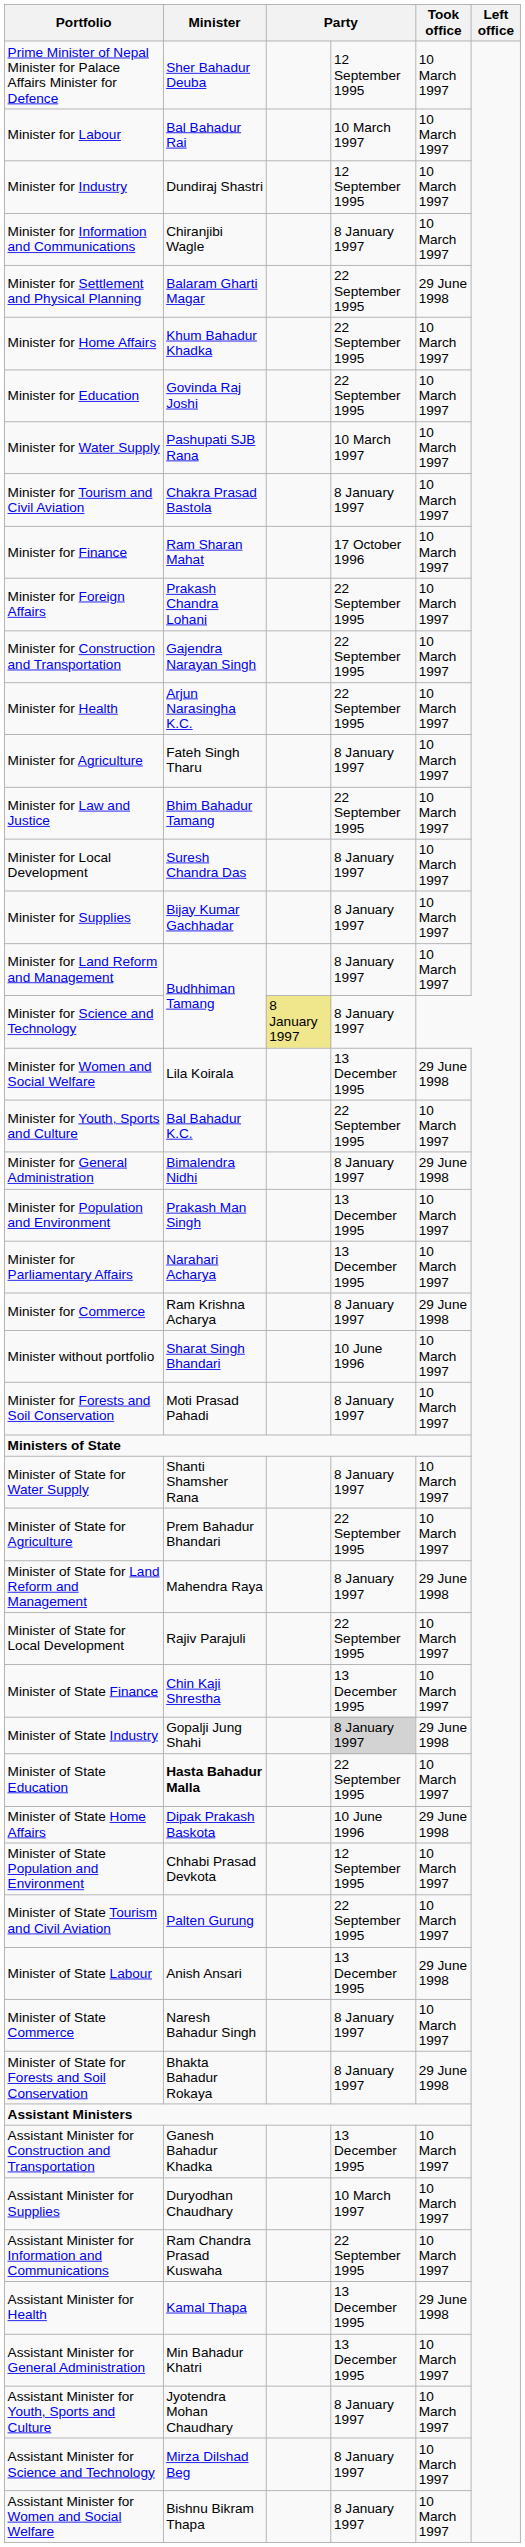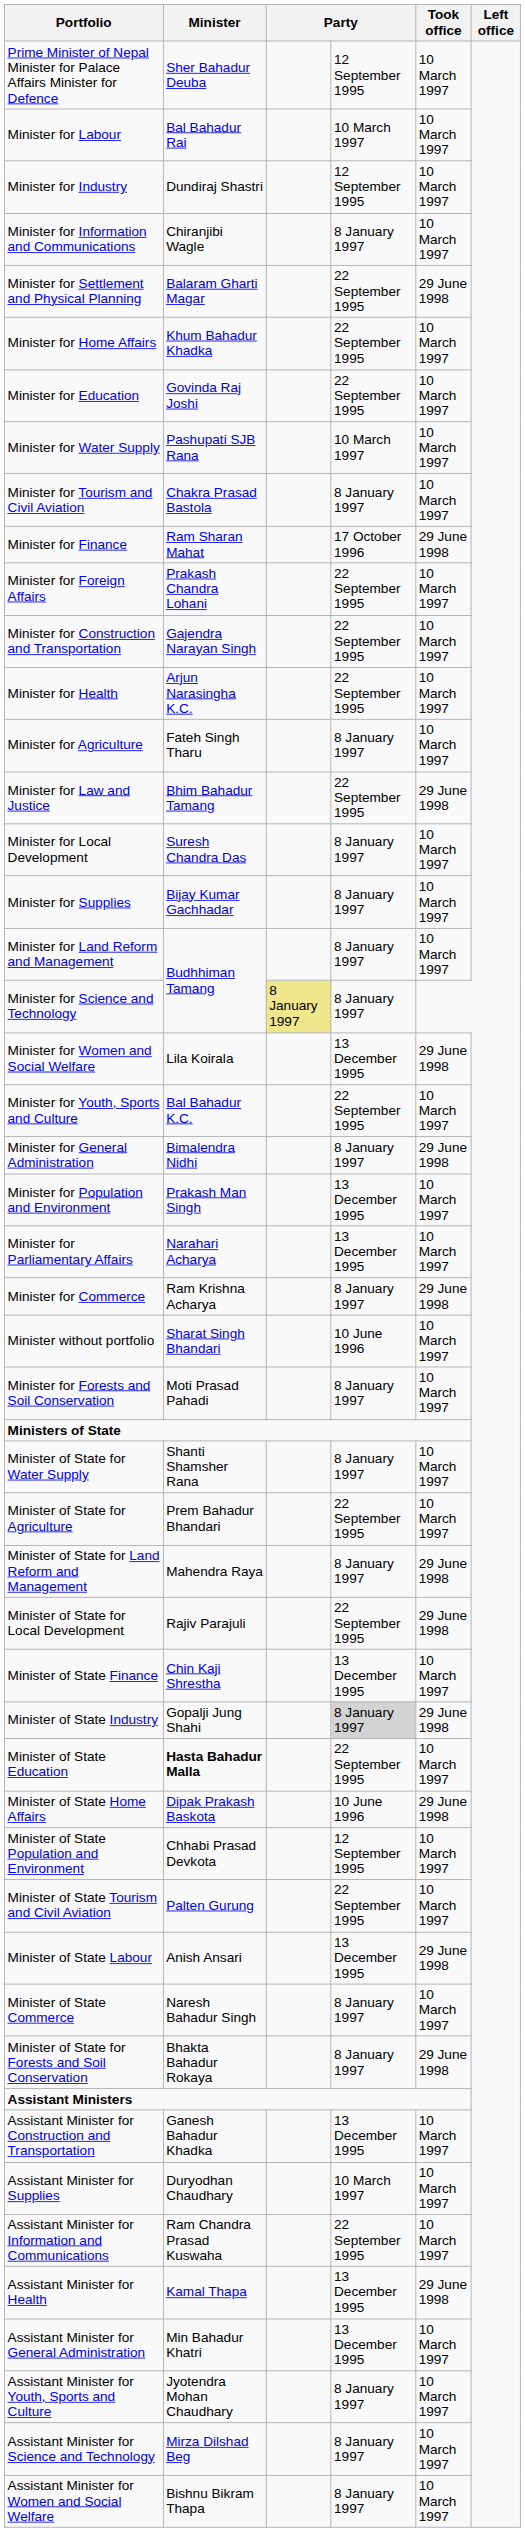(438, 552) 10 March 1997 -> (443, 544) 29 June 1998
(438, 813) 10 March 1997 -> (443, 797) 29 June 1998
(438, 1638) 10 March 1997 -> (443, 1623) 29 June 1998
